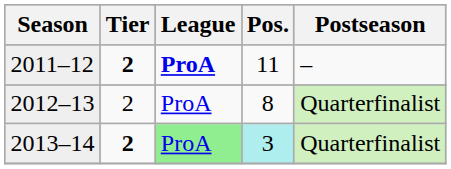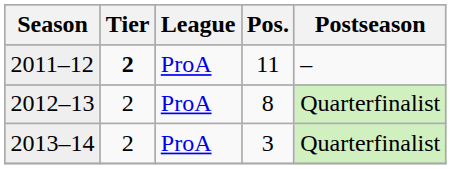(188, 64) bold -> (186, 64) normal
(128, 143) bold -> (128, 143) normal
(186, 143) lightgreen background -> (186, 143) no background
(268, 143) paleturquoise background -> (268, 143) no background
